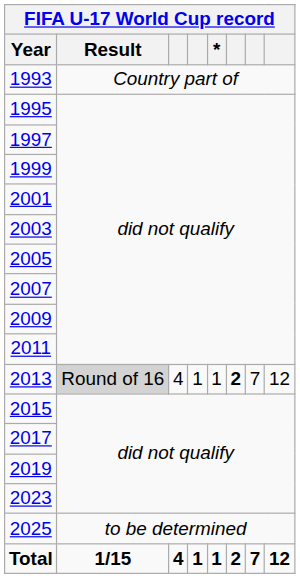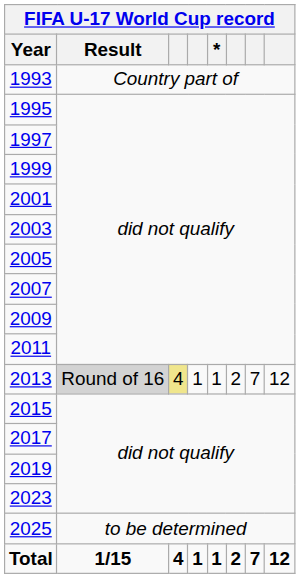(178, 378) no background -> (178, 378) khaki background
(236, 378) bold -> (236, 378) normal
